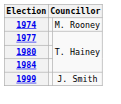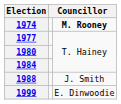(77, 25) normal -> (84, 25) bold
+ row: (26, 79)
(77, 79) J. Smith -> (84, 92) E. Dinwoodie
